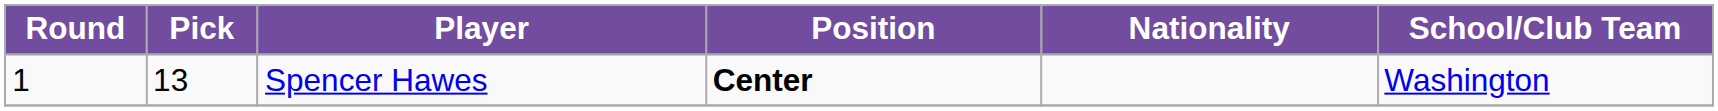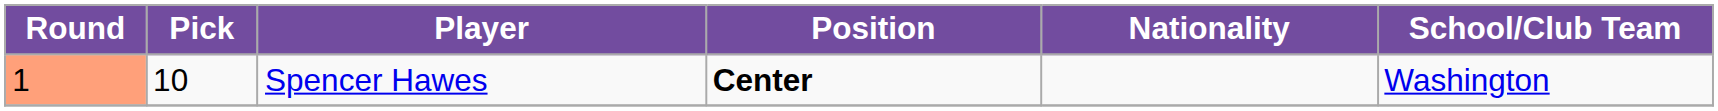(21, 79) no background -> (21, 79) lightsalmon background
(171, 79) 13 -> (171, 79) 10
